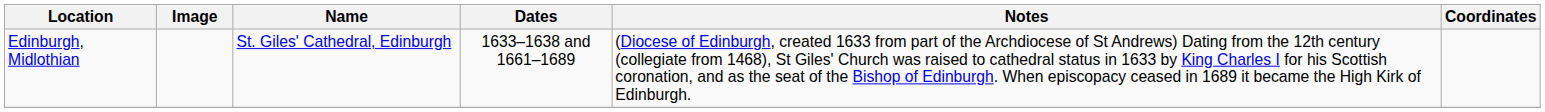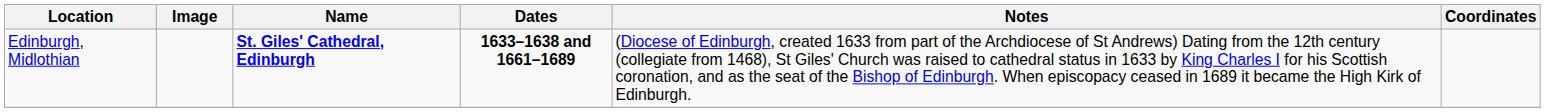(344, 41) normal -> (310, 50) bold
(536, 50) normal -> (536, 50) bold
